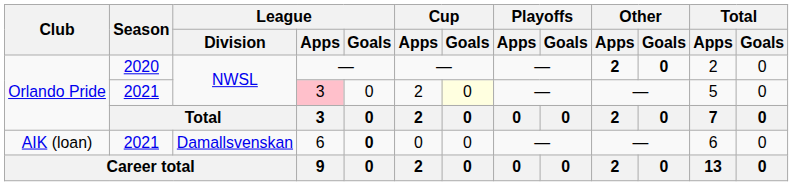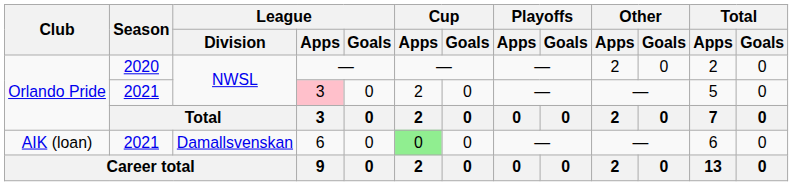(615, 67) bold -> (615, 67) normal
(664, 67) bold -> (664, 67) normal
(467, 92) lightyellow background -> (467, 92) no background
(369, 142) bold -> (369, 142) normal
(418, 142) no background -> (418, 142) lightgreen background
